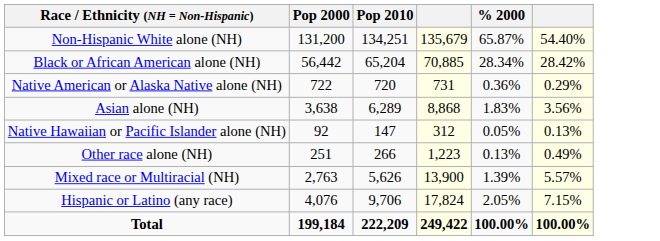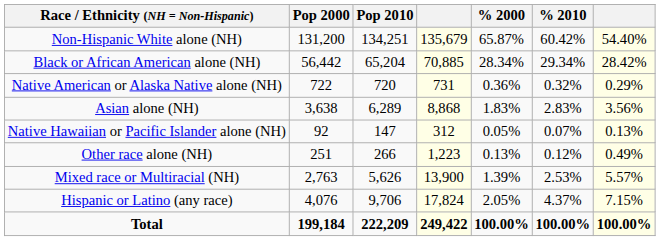+ column: (563, 16)
